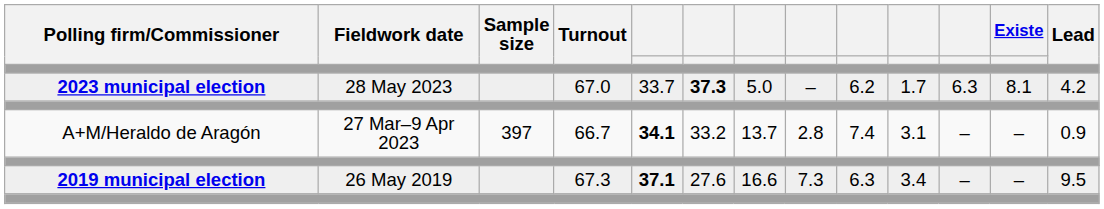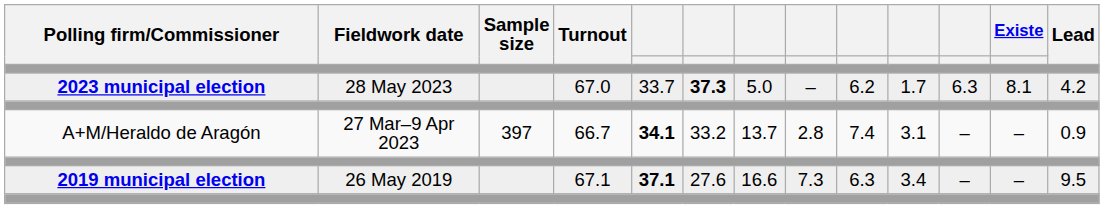(592, 180) 67.3 -> (592, 180) 67.1
